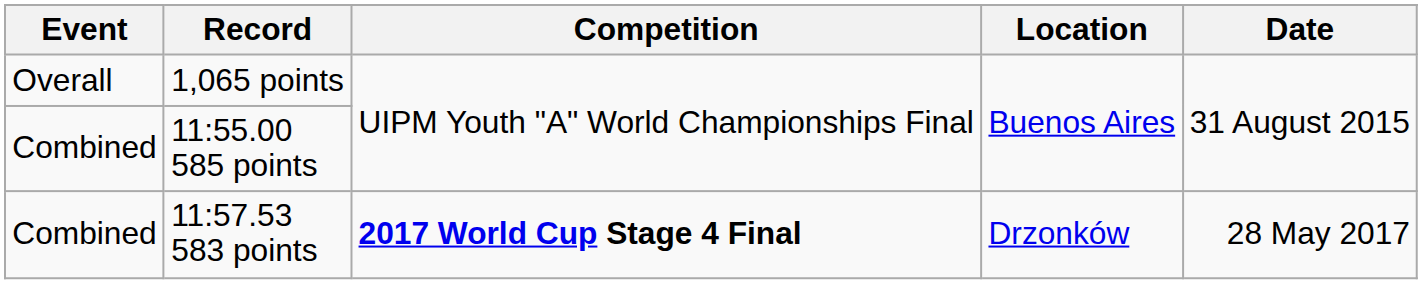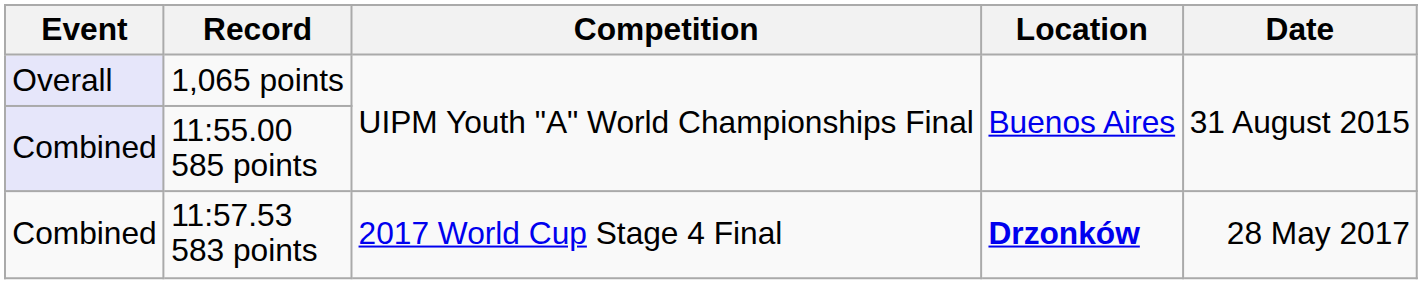(62, 79) no background -> (62, 79) lavender background
(84, 147) no background -> (84, 147) lavender background
(580, 233) bold -> (570, 233) normal
(1059, 233) normal -> (1064, 233) bold
